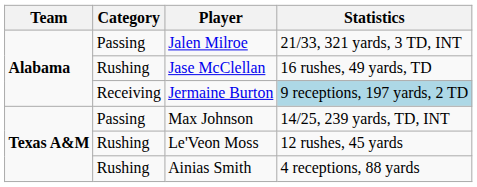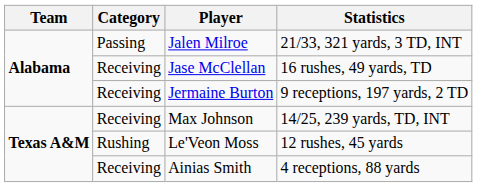(123, 68) Rushing -> (129, 68) Receiving
(374, 93) lightblue background -> (374, 93) no background
(121, 118) Passing -> (129, 118) Receiving
(123, 168) Rushing -> (129, 168) Receiving
